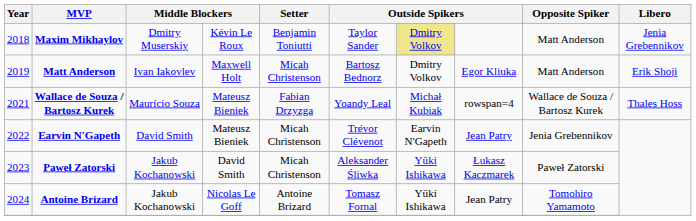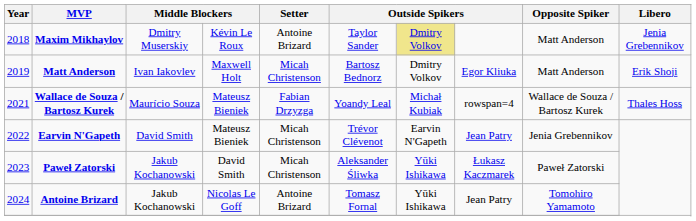(294, 39) Benjamin Toniutti -> (294, 39) Antoine Brizard
